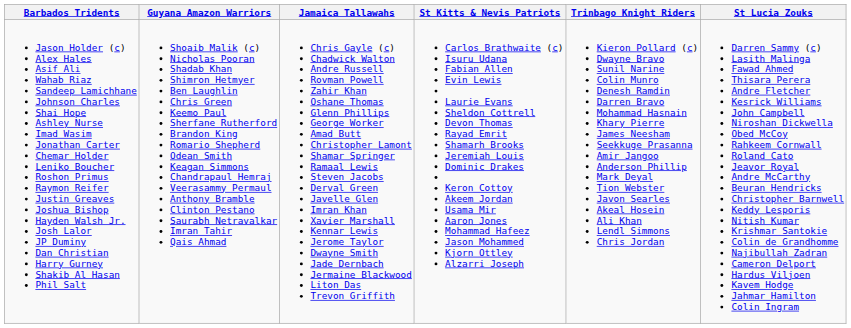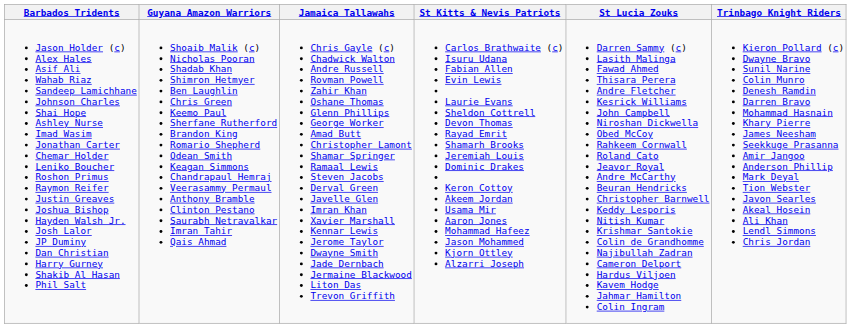columns swapped: (773, 12) <-> (633, 12)
